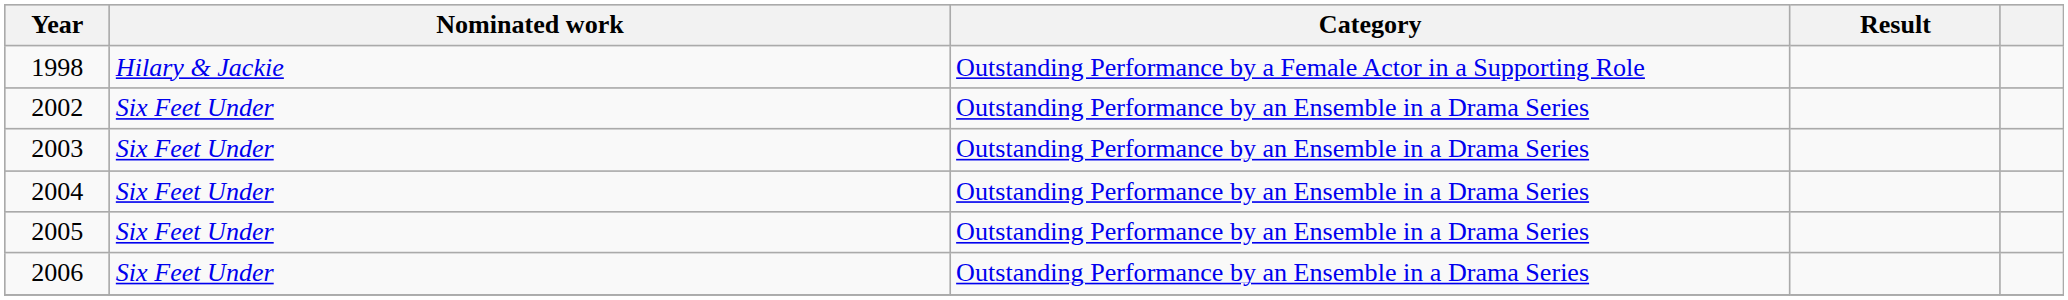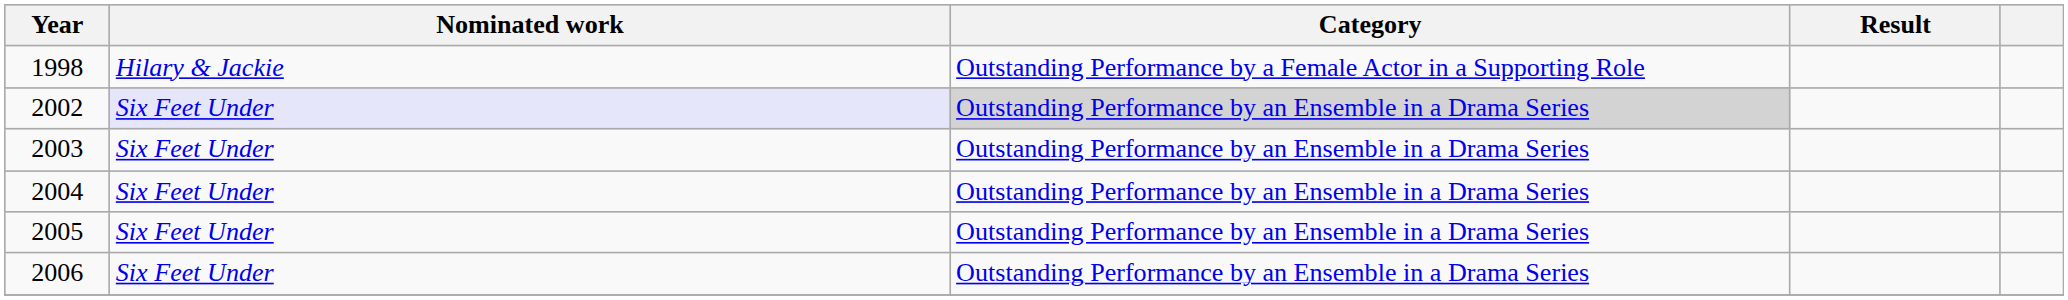(195, 107) no background -> (195, 107) lavender background
(1273, 107) no background -> (1273, 107) lightgrey background
